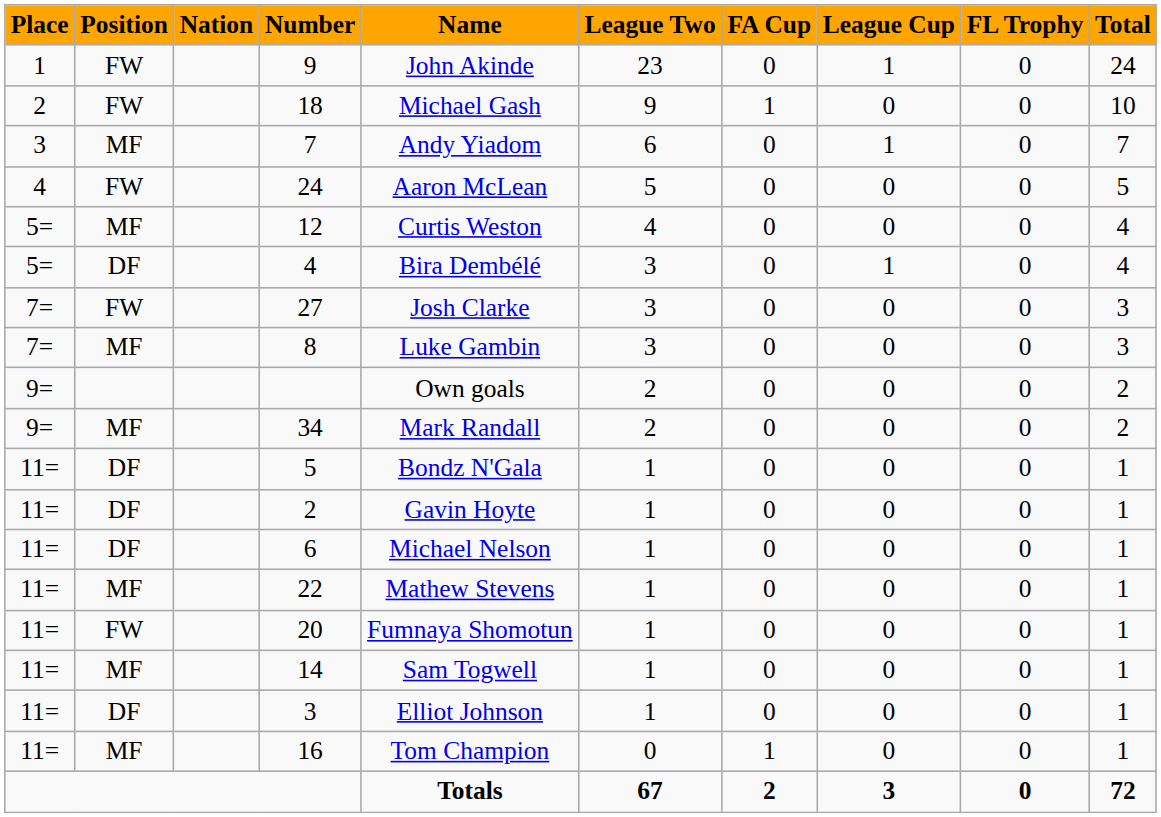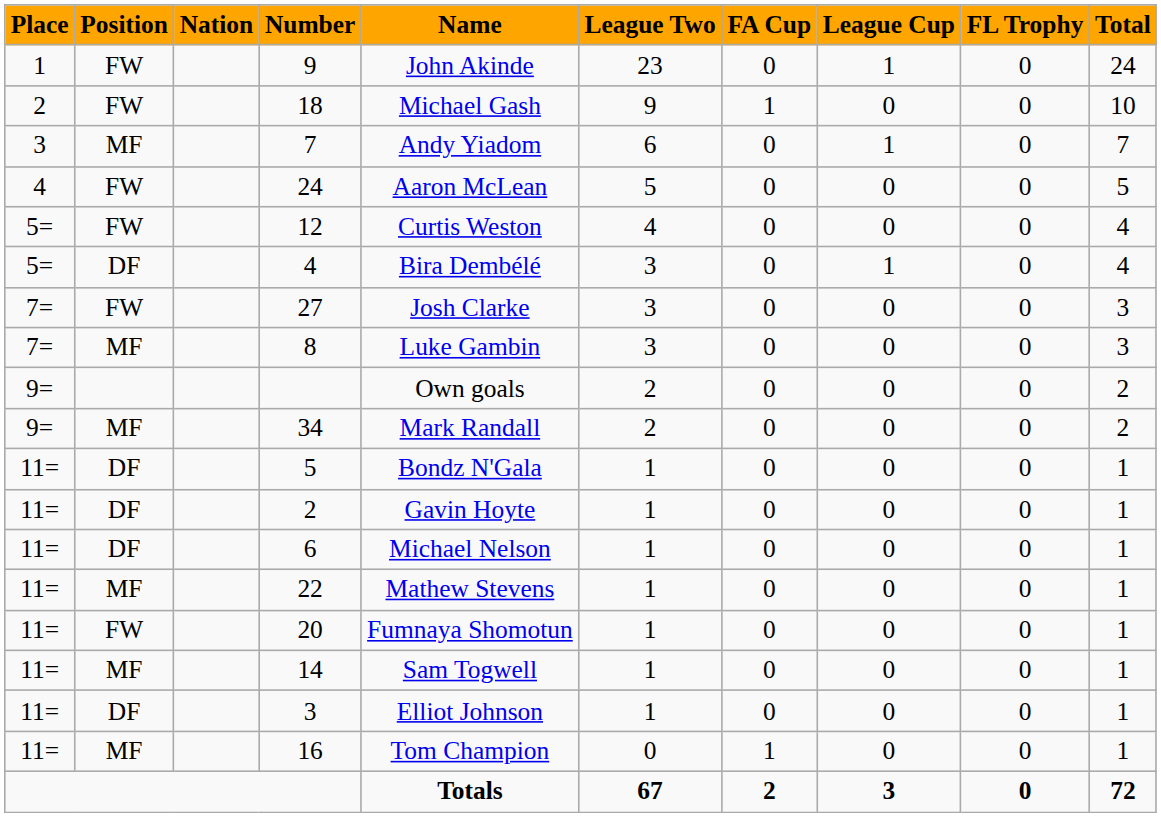(124, 226) MF -> (124, 226) FW
